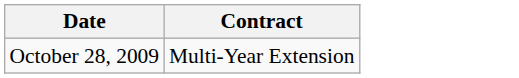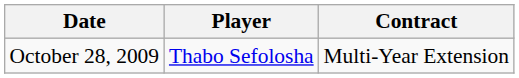+ column: (241, 21)
